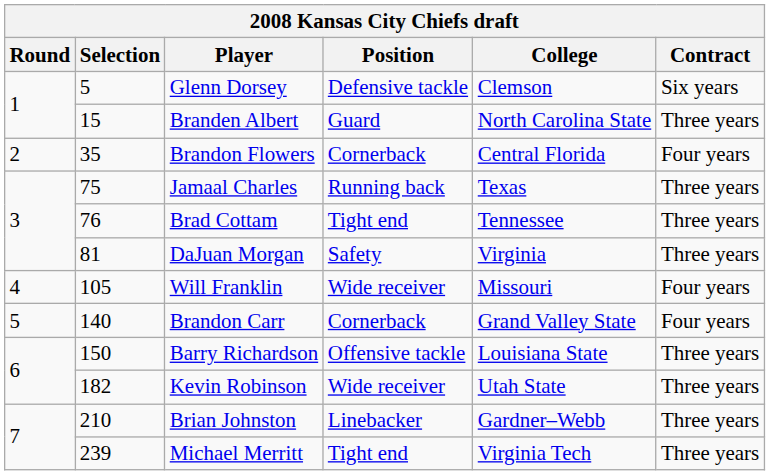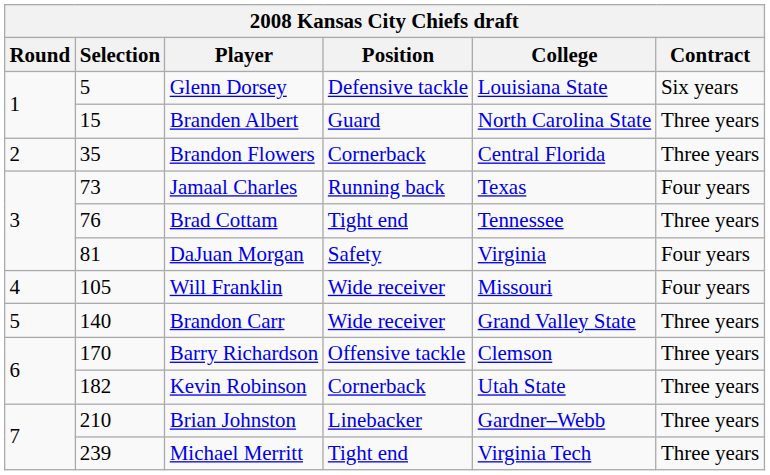(515, 87) Clemson -> (543, 87) Louisiana State
(705, 154) Four years -> (710, 154) Three years
(90, 187) 75 -> (90, 187) 73
(710, 187) Three years -> (705, 187) Four years
(710, 253) Three years -> (705, 253) Four years
(377, 320) Cornerback -> (386, 320) Wide receiver
(705, 320) Four years -> (710, 320) Three years
(95, 353) 150 -> (95, 353) 170
(543, 353) Louisiana State -> (515, 353) Clemson
(386, 386) Wide receiver -> (377, 386) Cornerback
